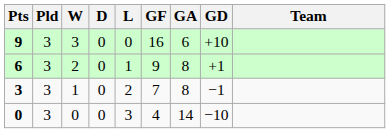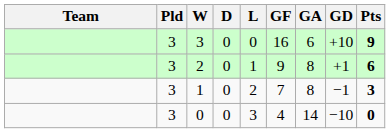columns swapped: (308, 16) <-> (18, 16)
